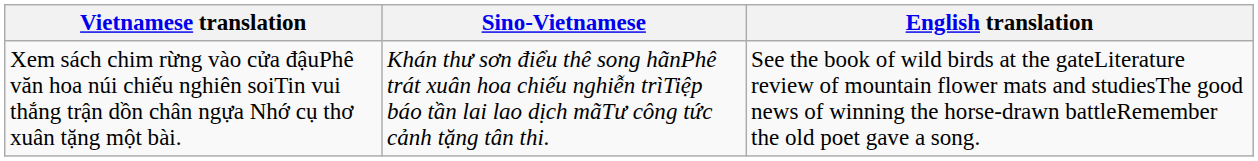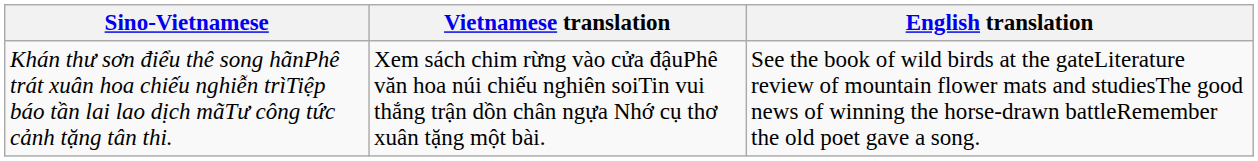columns swapped: (564, 22) <-> (193, 22)
